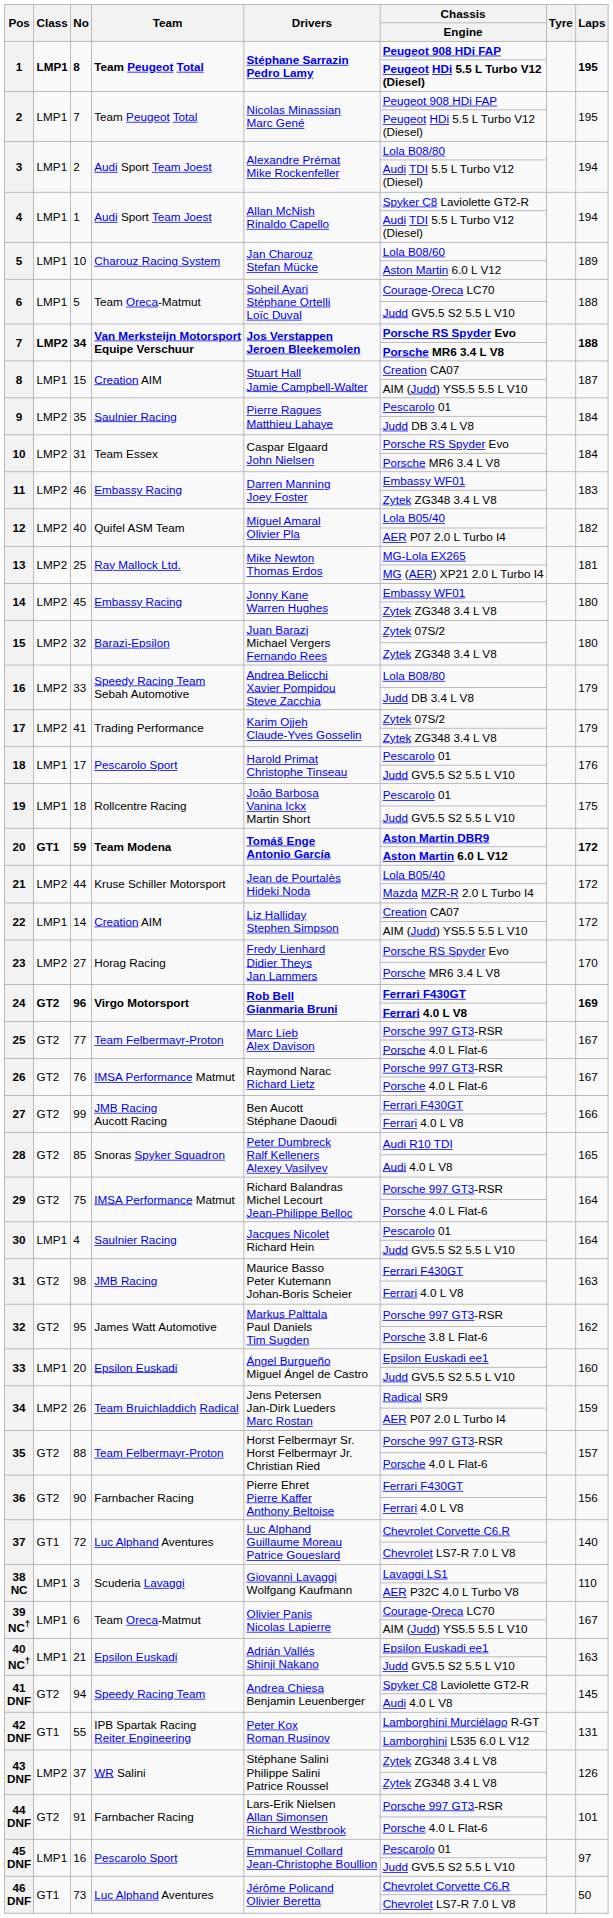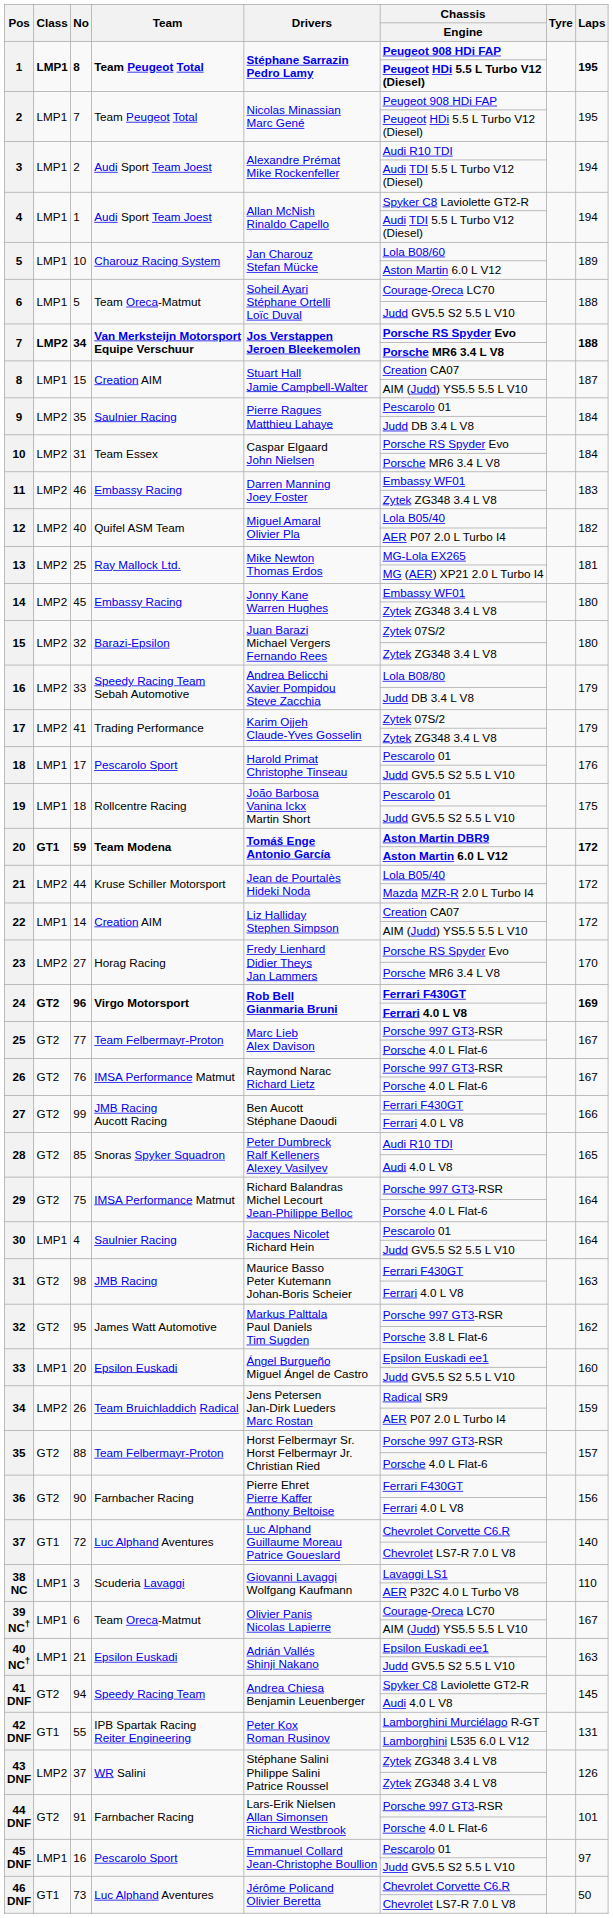(414, 151) Lola B08/80 -> (418, 151) Audi R10 TDI
